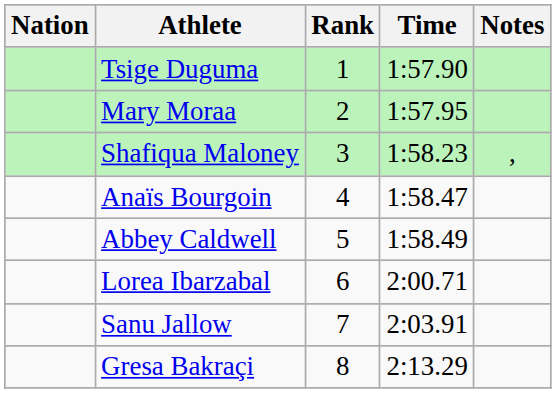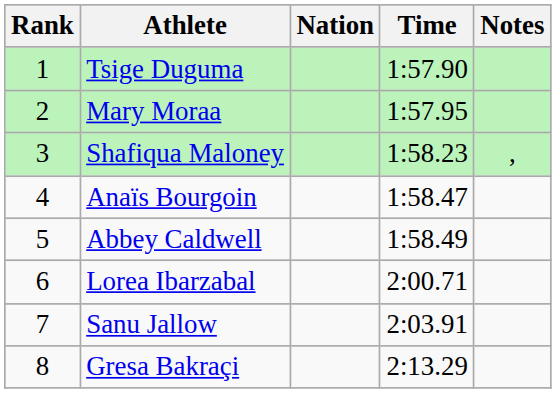columns swapped: (343, 25) <-> (50, 25)
